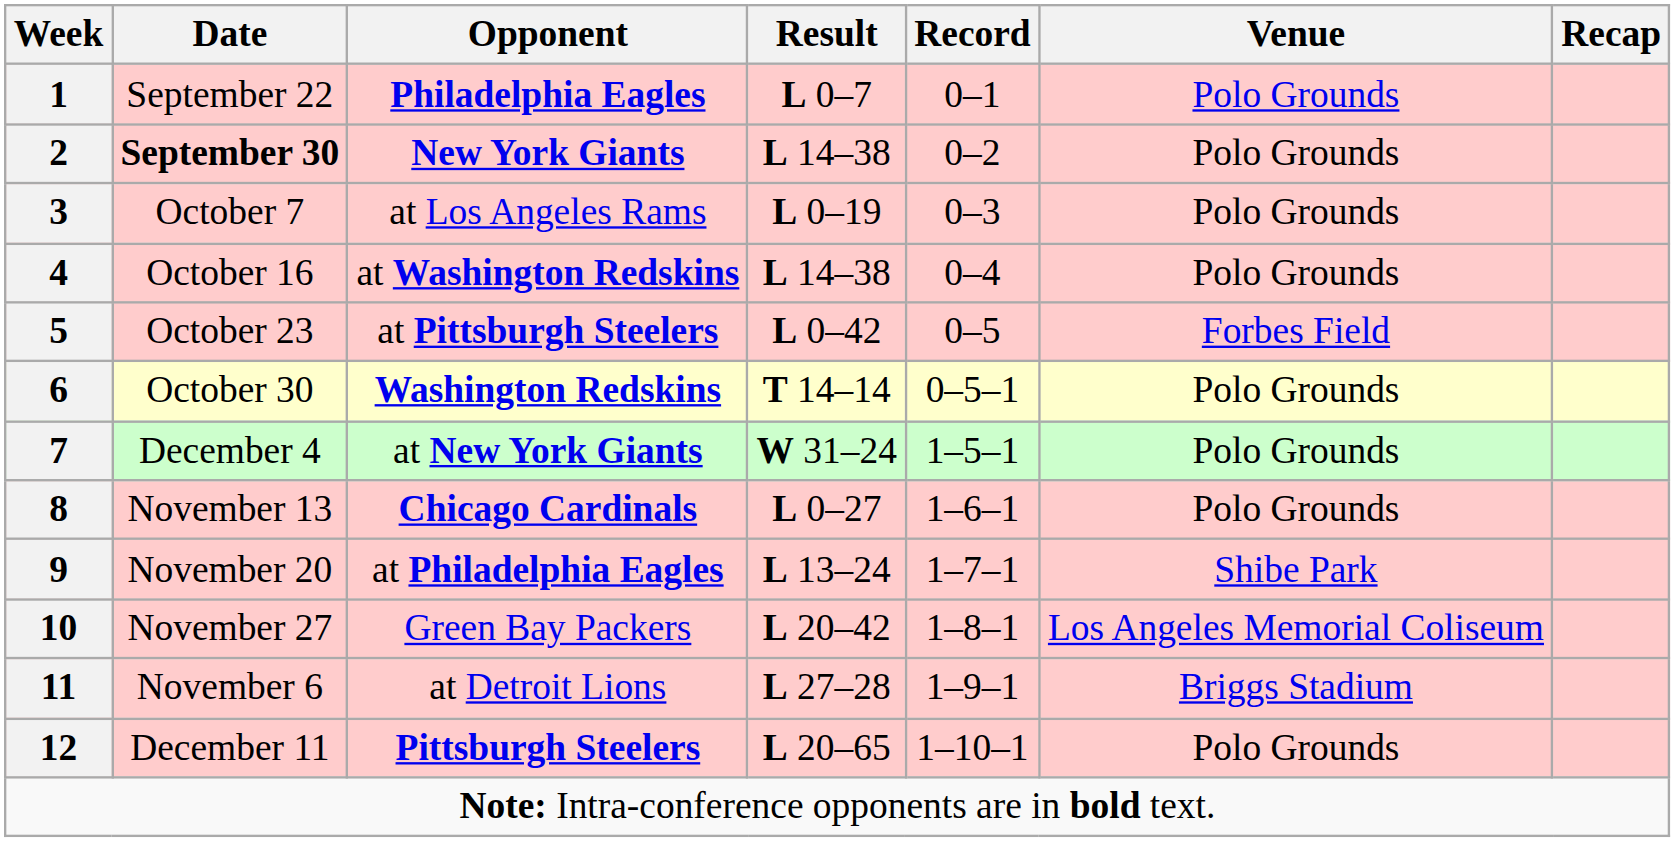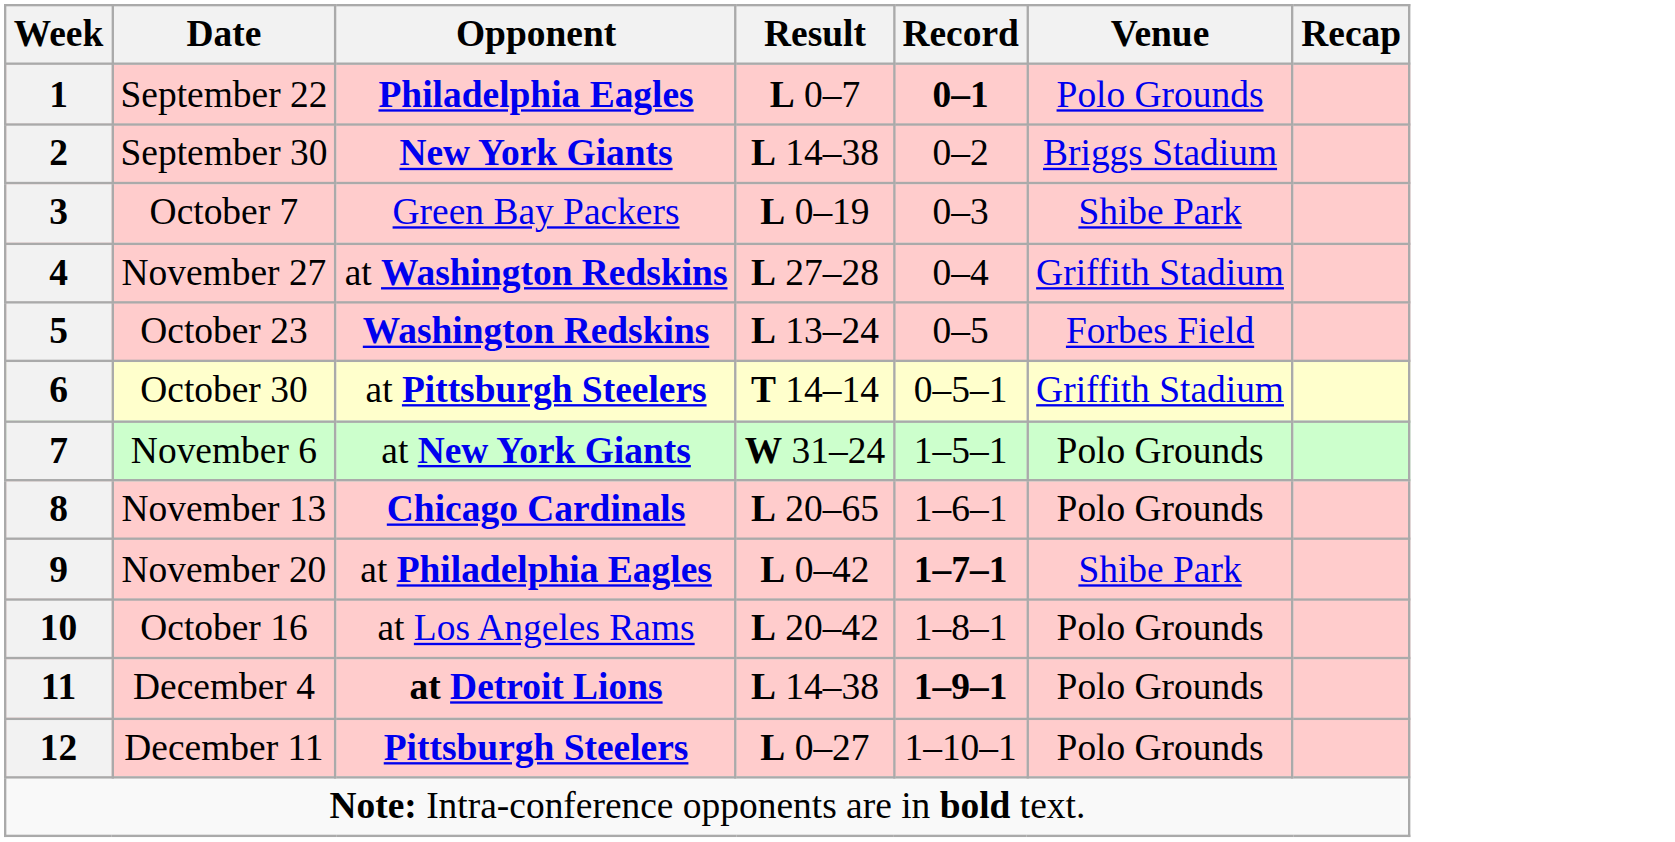(972, 93) normal -> (961, 93) bold
(230, 152) bold -> (224, 152) normal
(1296, 152) Polo Grounds -> (1160, 152) Briggs Stadium
(548, 212) at Los Angeles Rams -> (536, 212) Green Bay Packers
(1296, 212) Polo Grounds -> (1160, 212) Shibe Park
(230, 271) October 16 -> (224, 271) November 27
(827, 271) L 14–38 -> (815, 271) L 27–28
(1296, 271) Polo Grounds -> (1160, 271) Griffith Stadium
(548, 331) at Pittsburgh Steelers -> (536, 331) Washington Redskins
(827, 331) L 0–42 -> (815, 331) L 13–24
(548, 390) Washington Redskins -> (536, 390) at Pittsburgh Steelers
(1296, 390) Polo Grounds -> (1160, 390) Griffith Stadium
(230, 449) December 4 -> (224, 449) November 6
(827, 509) L 0–27 -> (815, 509) L 20–65
(827, 568) L 13–24 -> (815, 568) L 0–42
(972, 568) normal -> (961, 568) bold
(230, 627) November 27 -> (224, 627) October 16
(548, 627) Green Bay Packers -> (536, 627) at Los Angeles Rams
(1296, 627) Los Angeles Memorial Coliseum -> (1160, 627) Polo Grounds
(230, 687) November 6 -> (224, 687) December 4
(548, 687) normal -> (536, 687) bold
(827, 687) L 27–28 -> (815, 687) L 14–38
(972, 687) normal -> (961, 687) bold
(1296, 687) Briggs Stadium -> (1160, 687) Polo Grounds
(827, 746) L 20–65 -> (815, 746) L 0–27
